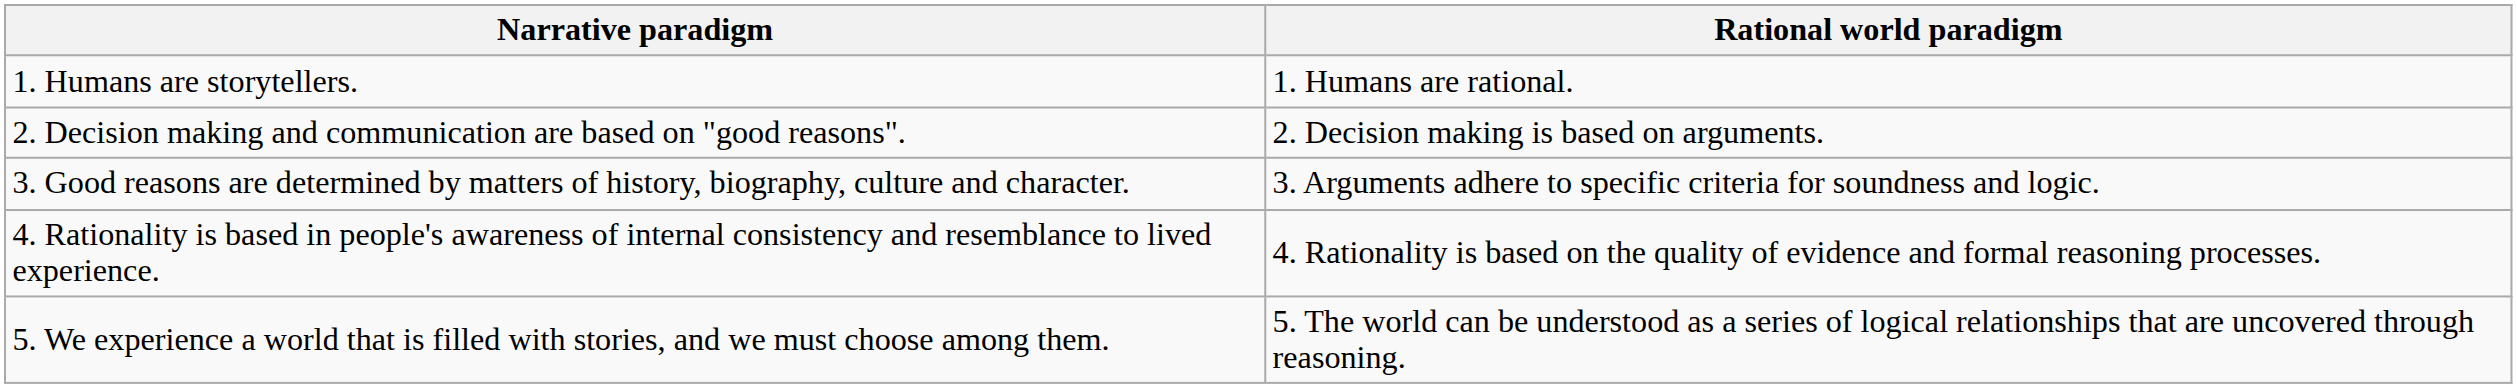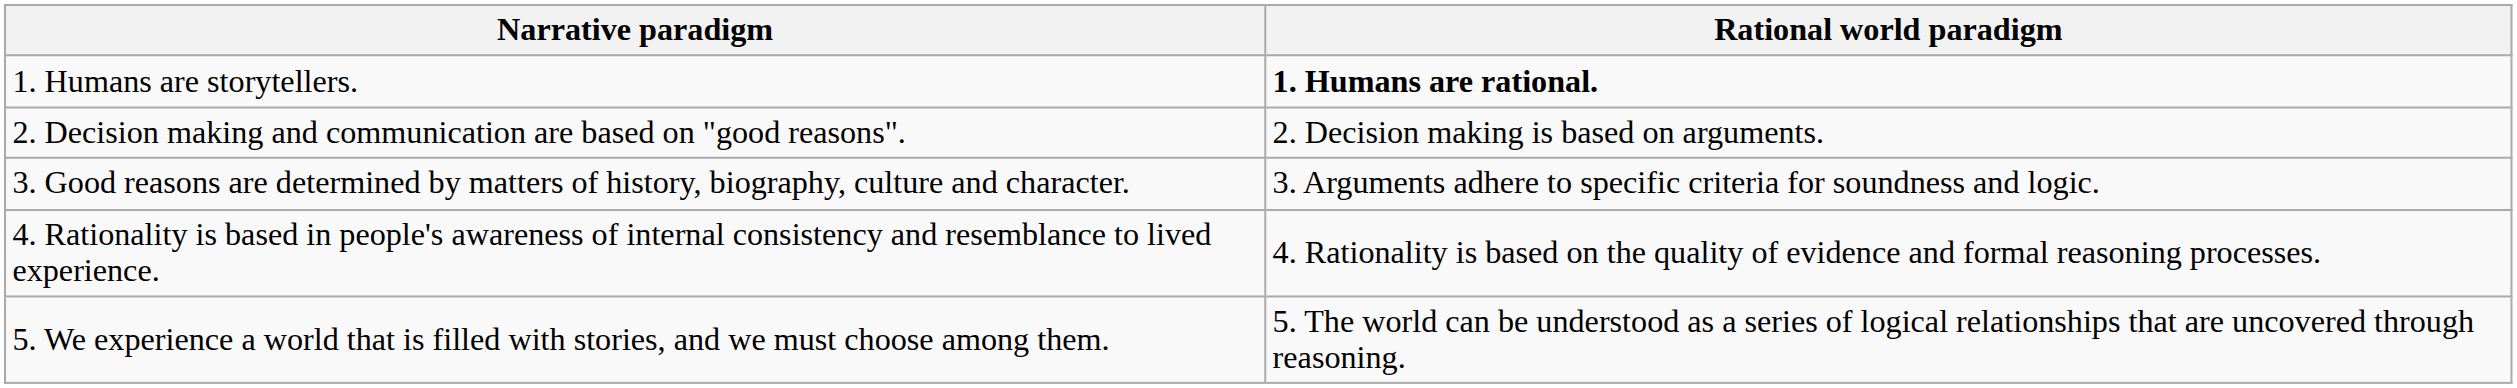(1423, 81) normal -> (1435, 81) bold
